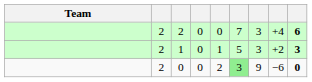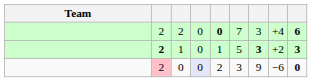(220, 31) normal -> (220, 31) bold
(161, 49) normal -> (161, 49) bold
(258, 49) normal -> (258, 49) bold
(161, 67) no background -> (161, 67) pink background
(200, 67) no background -> (200, 67) lavender background
(239, 67) lightgreen background -> (239, 67) no background
